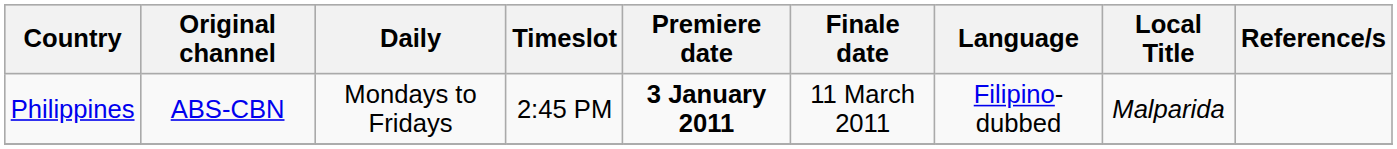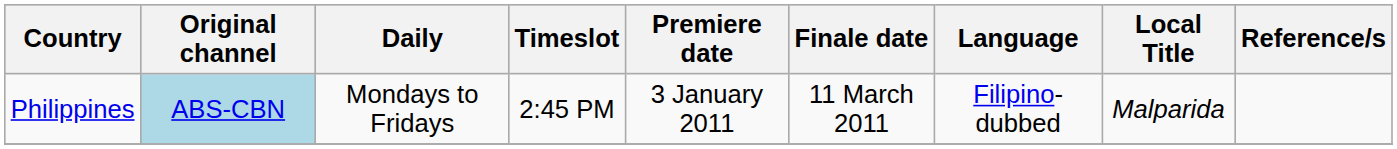(228, 108) no background -> (228, 108) lightblue background
(707, 108) bold -> (707, 108) normal
